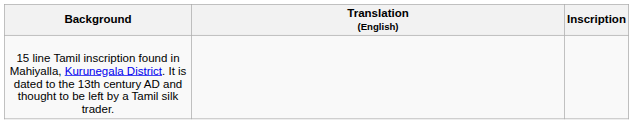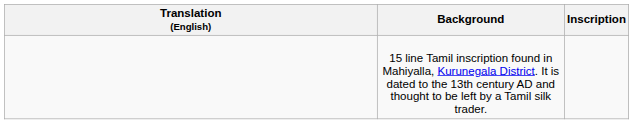columns swapped: (98, 20) <-> (378, 20)
